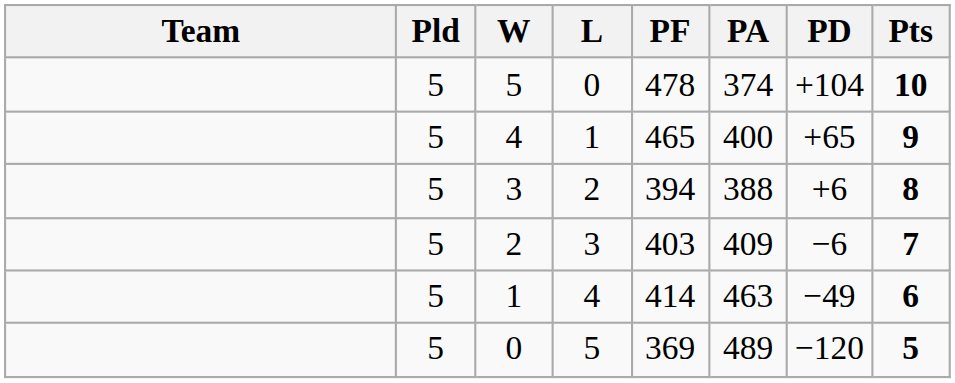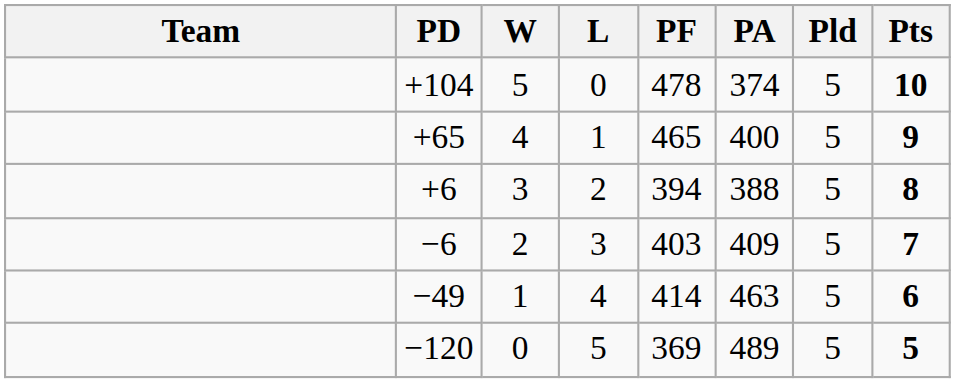columns swapped: (436, 31) <-> (829, 31)
